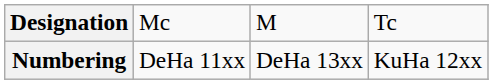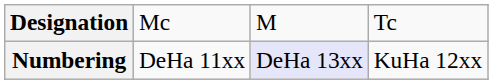(309, 60) no background -> (309, 60) lavender background
